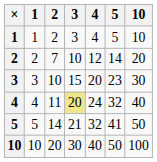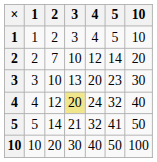(75, 80) 15 -> (75, 80) 13
(55, 102) 11 -> (55, 102) 12
